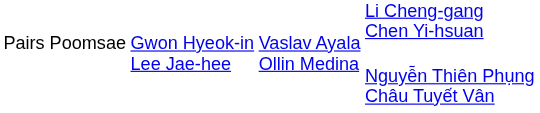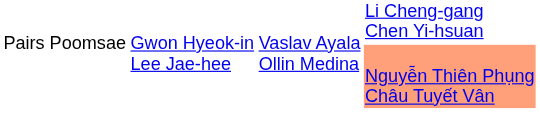(450, 86) no background -> (450, 86) lightsalmon background
